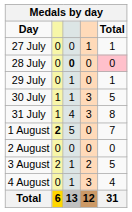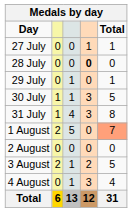(72, 63) bold -> (72, 63) normal
(89, 63) normal -> (89, 63) bold
(112, 63) pink background -> (112, 63) no background
(58, 131) bold -> (58, 131) normal
(112, 131) no background -> (112, 131) lightsalmon background
